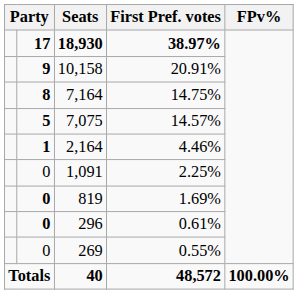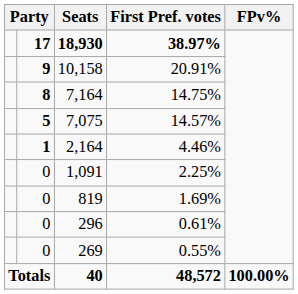(46, 198) bold -> (46, 198) normal
(46, 224) bold -> (46, 224) normal
